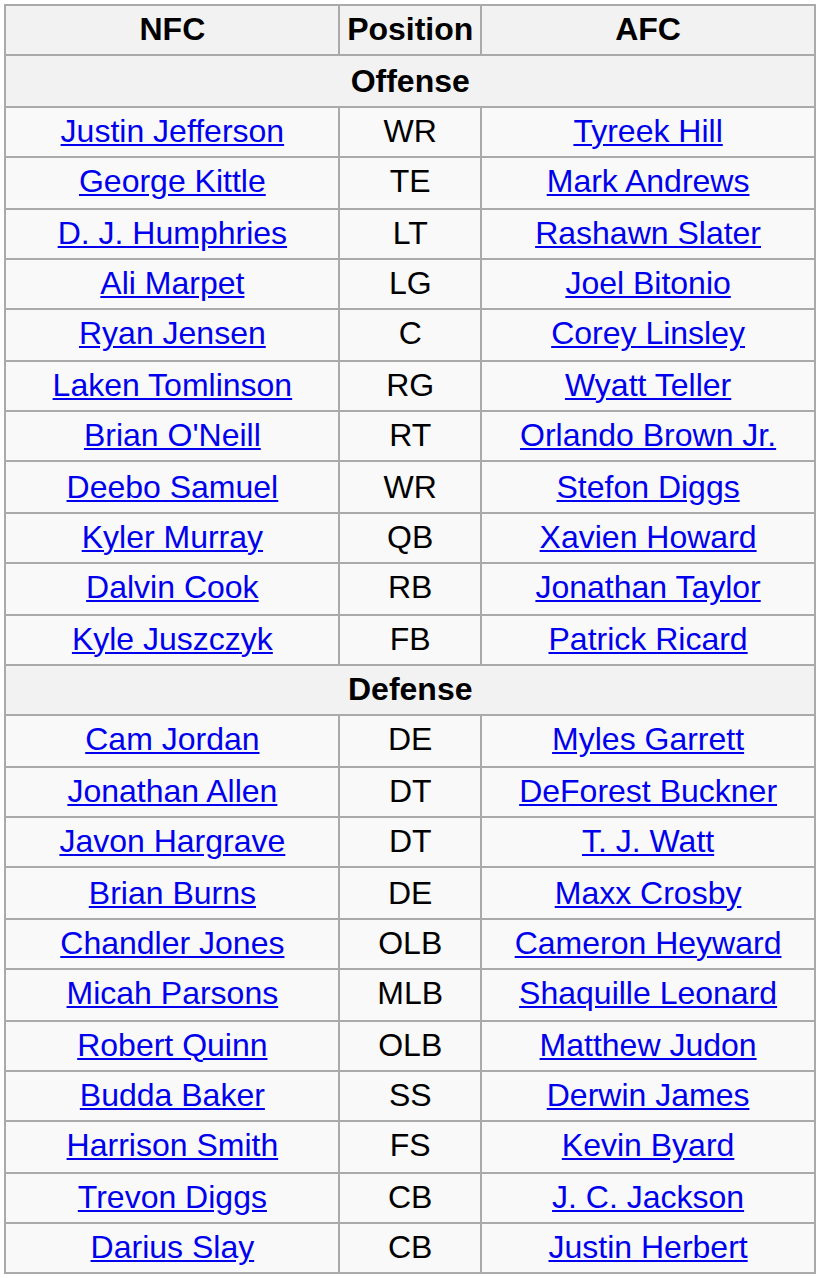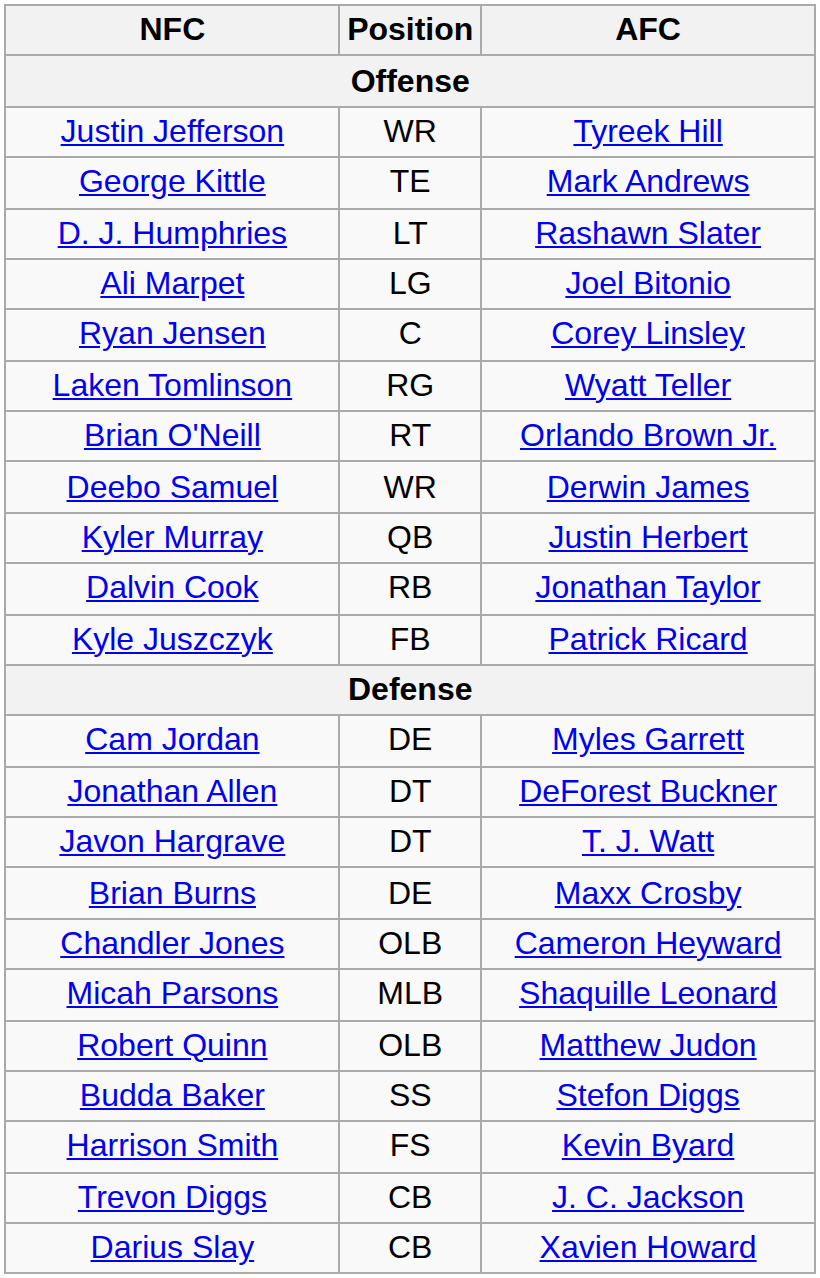(648, 486) Stefon Diggs -> (648, 486) Derwin James
(648, 537) Xavien Howard -> (648, 537) Justin Herbert
(648, 1095) Derwin James -> (648, 1095) Stefon Diggs
(648, 1247) Justin Herbert -> (648, 1247) Xavien Howard
